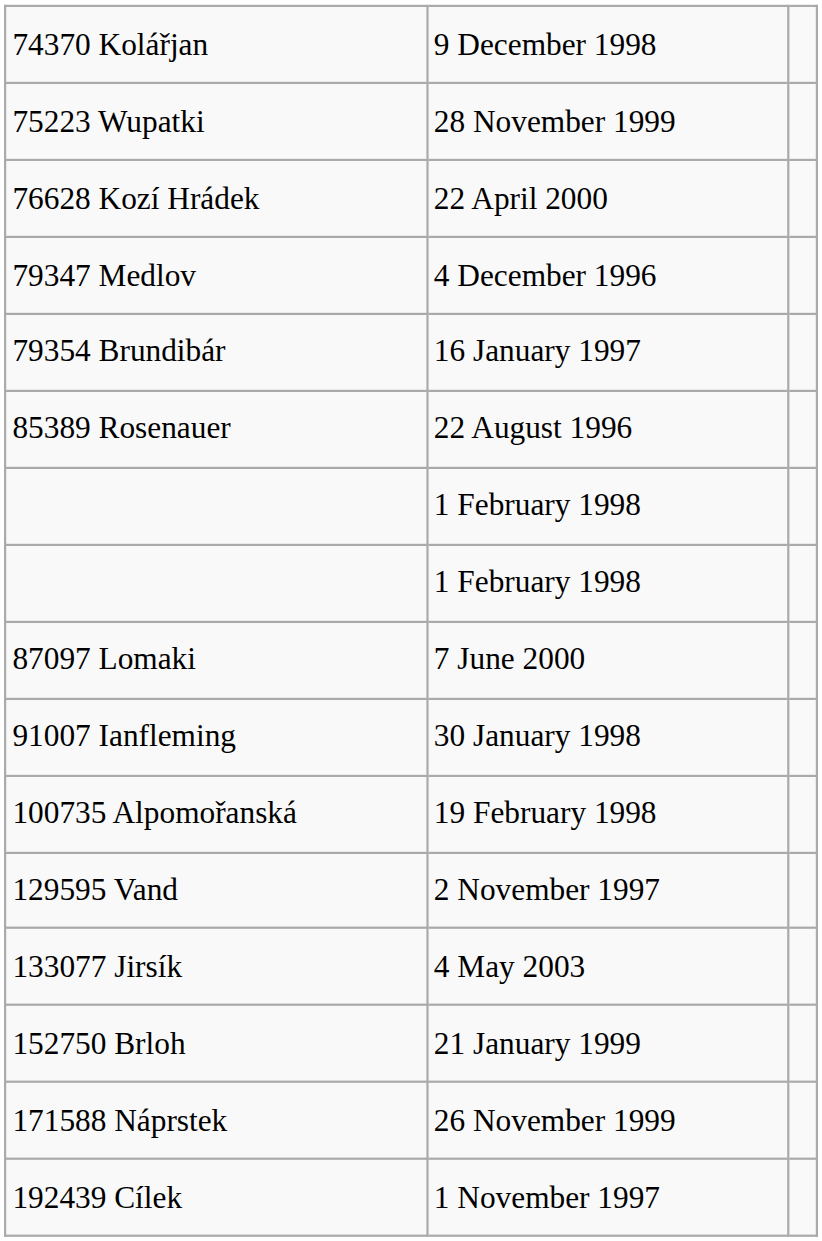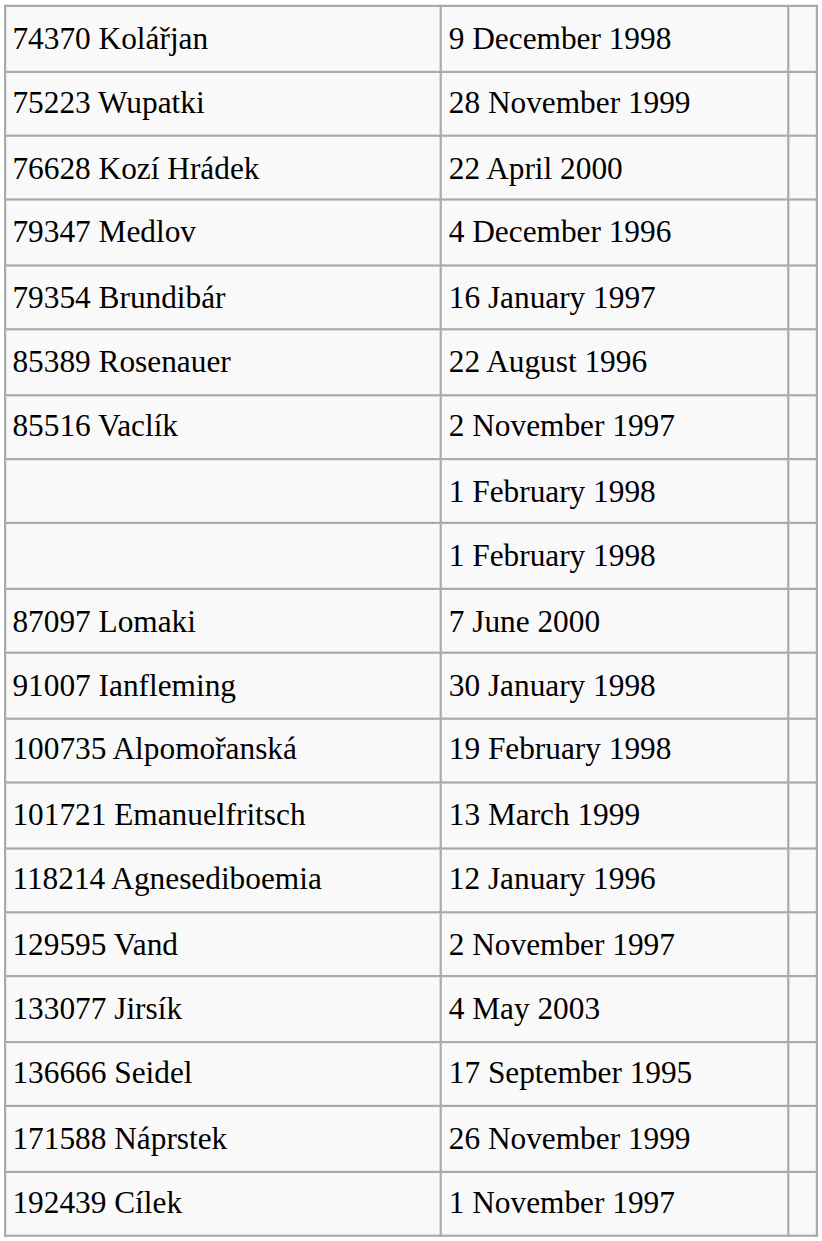+ row: (95, 426)
+ row: (159, 814)
+ row: (167, 879)
+ row: (102, 1073)
- row: (99, 1043)
